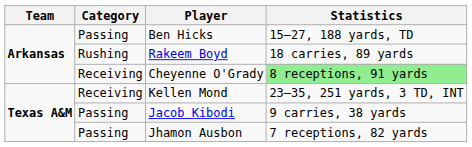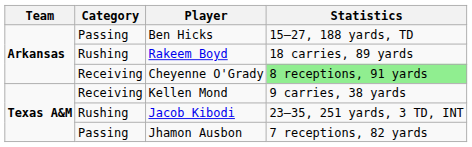(367, 93) 23–35, 251 yards, 3 TD, INT -> (338, 93) 9 carries, 38 yards
(103, 113) Passing -> (103, 113) Rushing
(338, 113) 9 carries, 38 yards -> (367, 113) 23–35, 251 yards, 3 TD, INT
